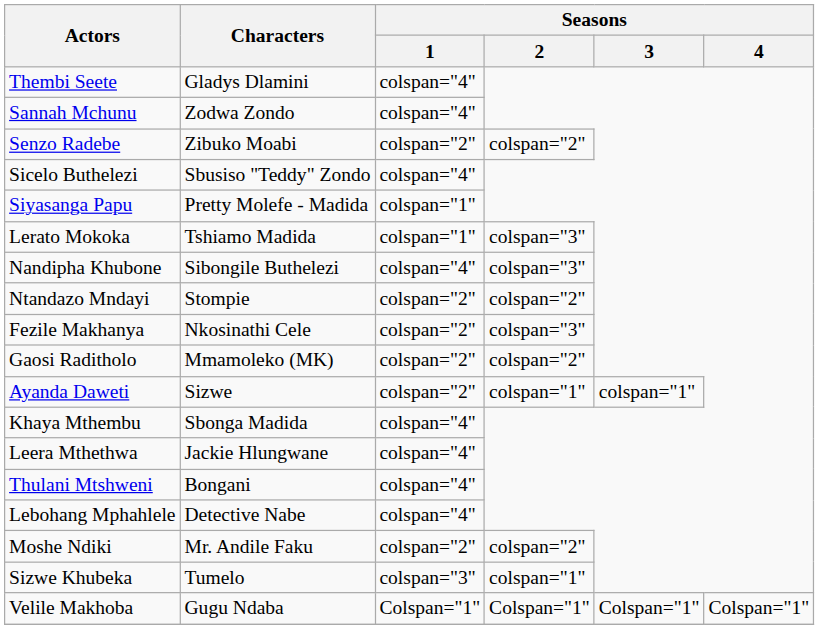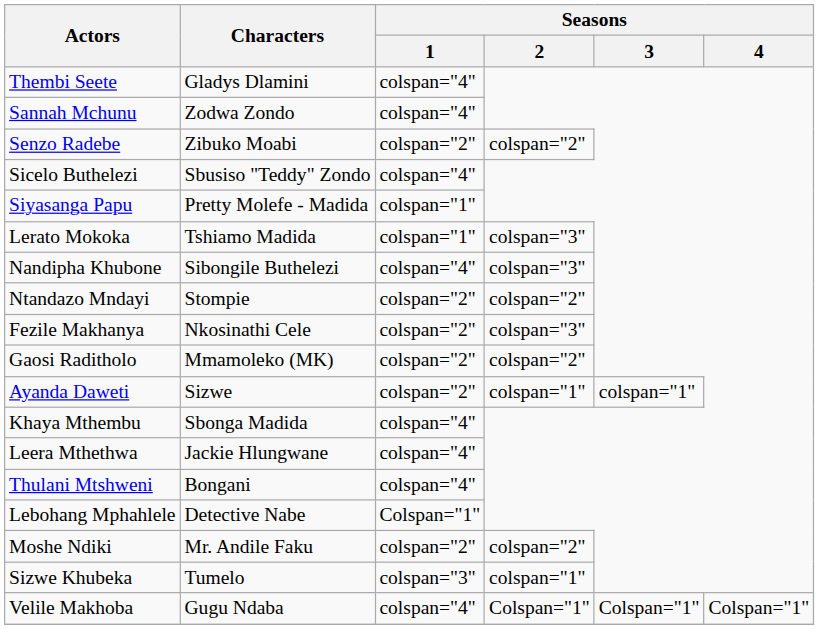(428, 515) colspan="4" -> (430, 515) Colspan="1"
(430, 608) Colspan="1" -> (428, 608) colspan="4"
